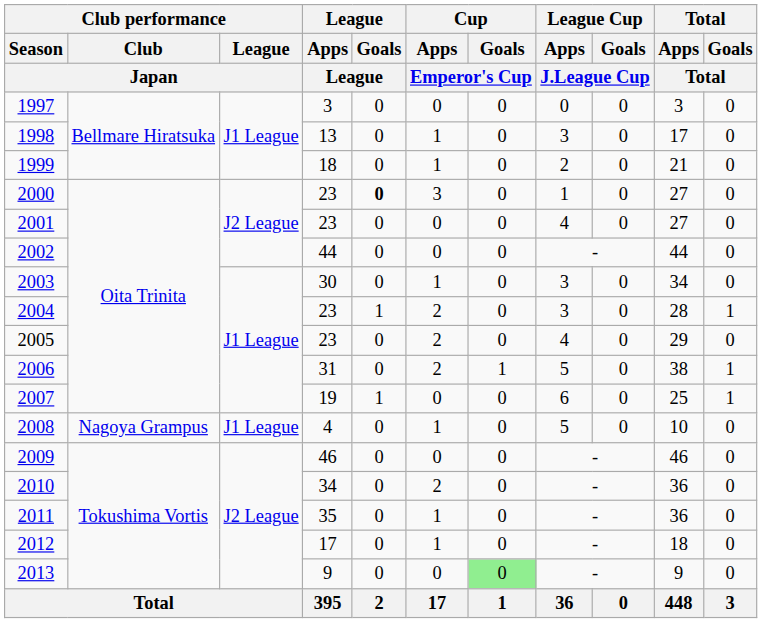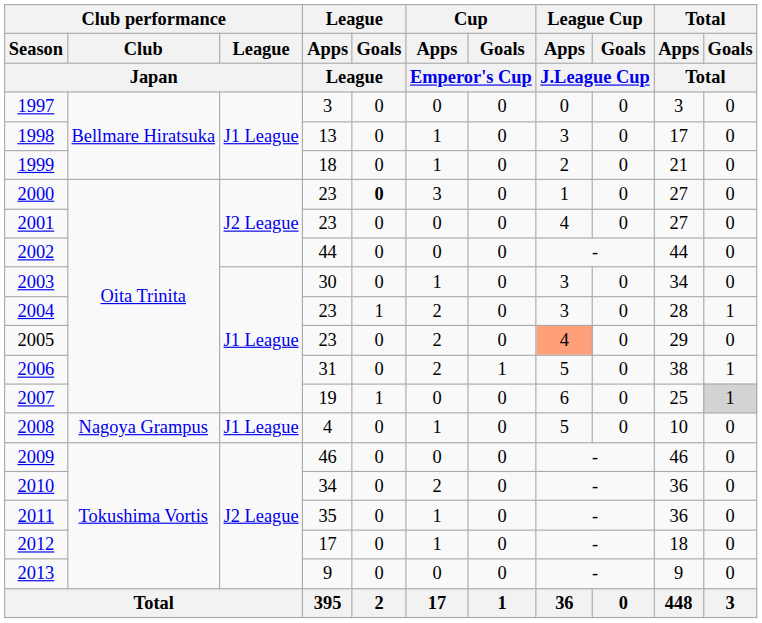(564, 340) no background -> (564, 340) lightsalmon background
(730, 398) no background -> (730, 398) lightgrey background
(502, 573) lightgreen background -> (502, 573) no background
